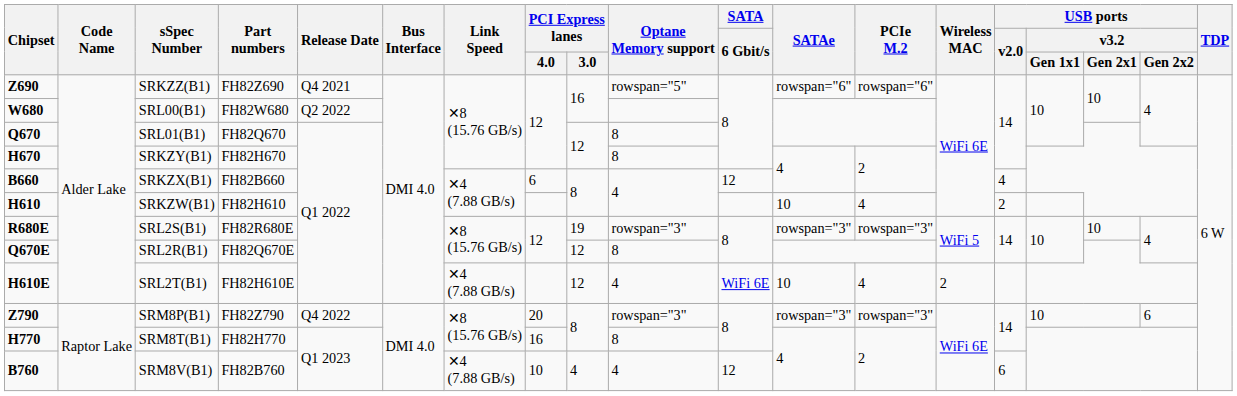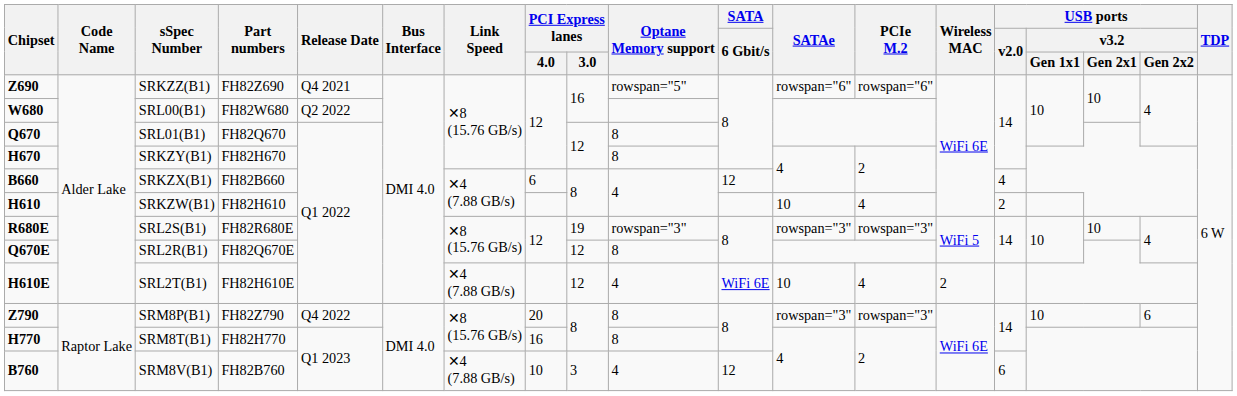(649, 315) rowspan="3" -> (615, 315) 8
(574, 371) 4 -> (574, 371) 3
